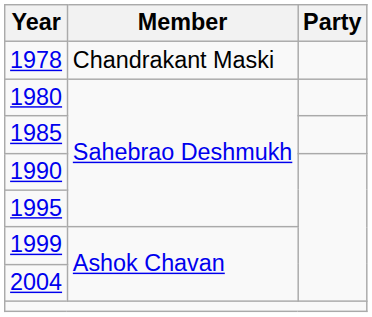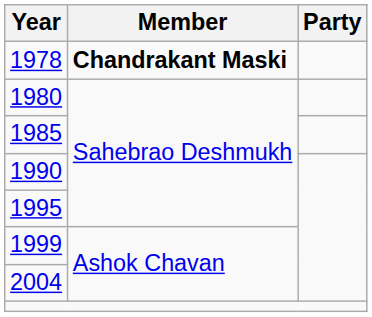(173, 60) normal -> (180, 60) bold
